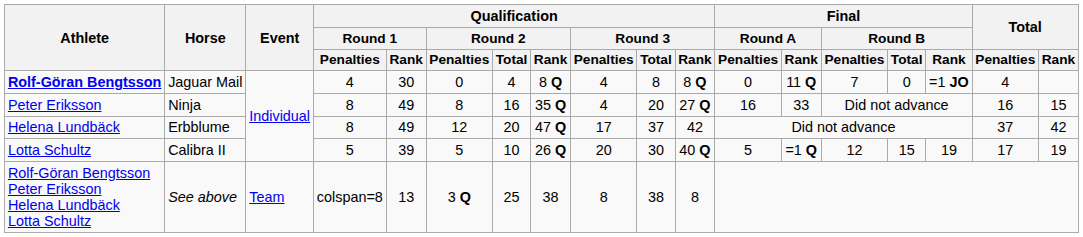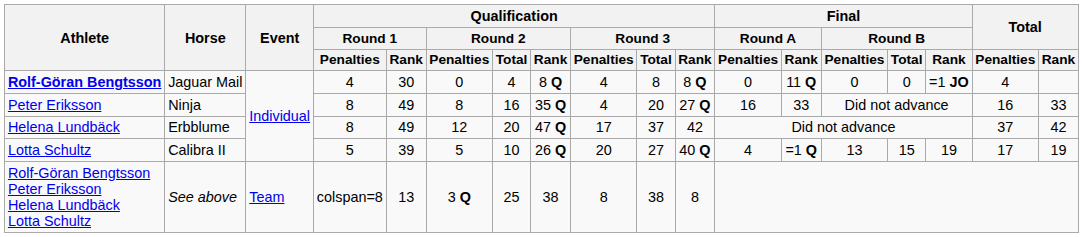(854, 82) 7 -> (854, 82) 0
(1058, 105) 15 -> (1058, 105) 33
(656, 150) 30 -> (656, 150) 27
(748, 150) 5 -> (748, 150) 4
(854, 150) 12 -> (854, 150) 13
